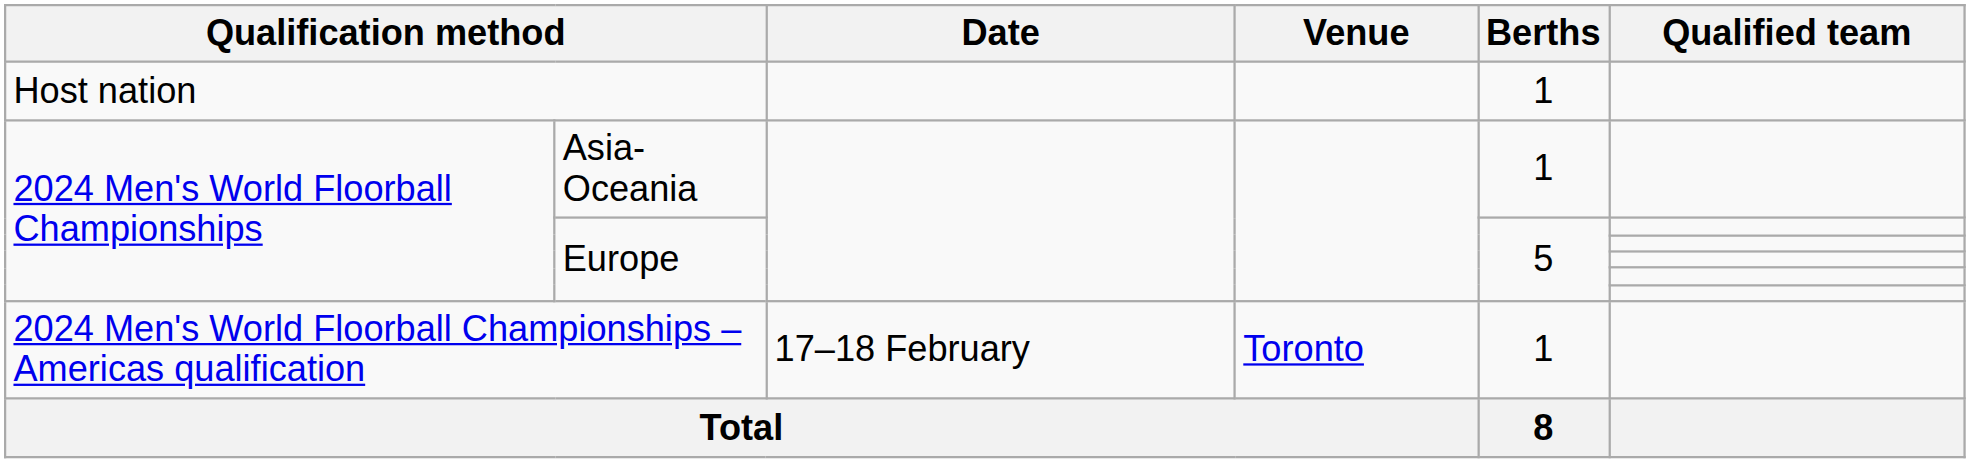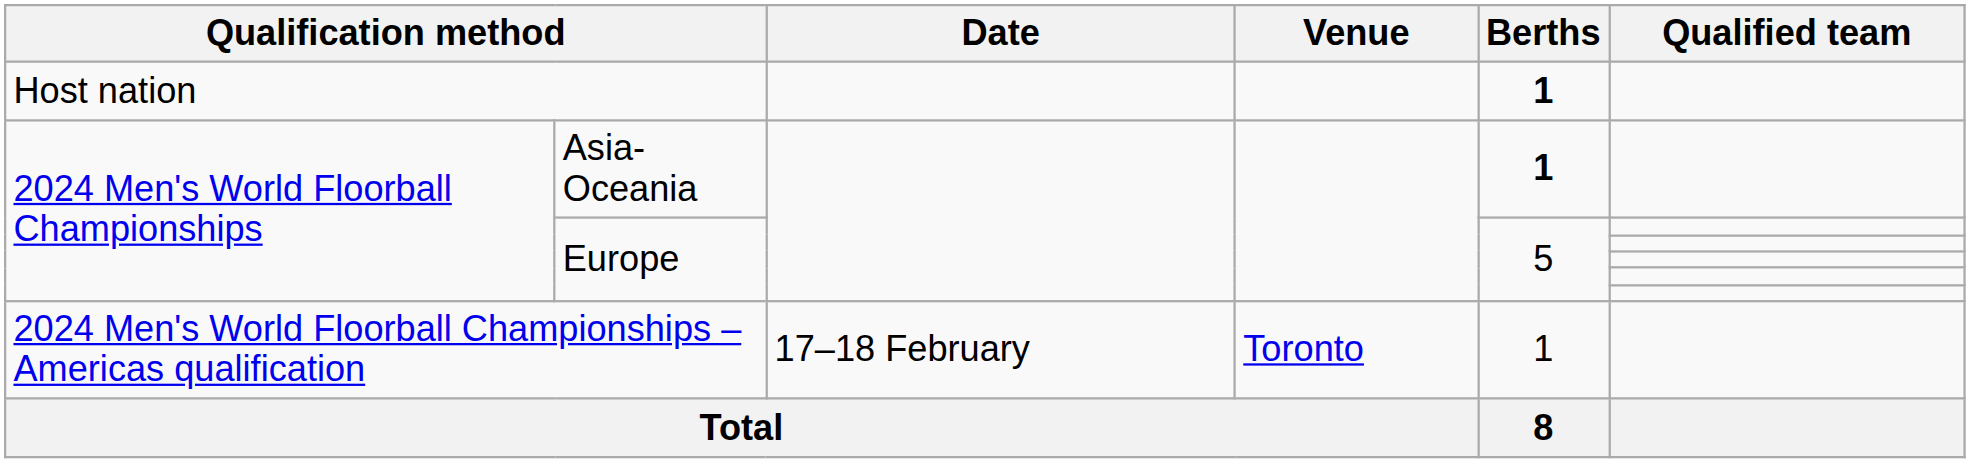(1543, 90) normal -> (1543, 90) bold
(1543, 168) normal -> (1543, 168) bold
